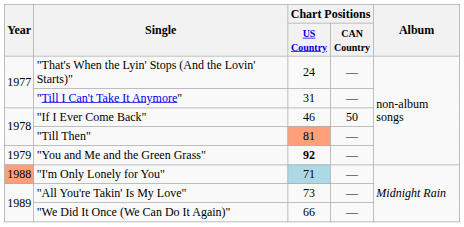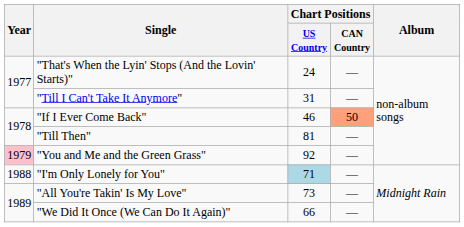(352, 117) no background -> (352, 117) lightsalmon background
(309, 136) lightsalmon background -> (309, 136) no background
(19, 155) no background -> (19, 155) pink background
(309, 155) bold -> (309, 155) normal
(19, 174) lightsalmon background -> (19, 174) no background
